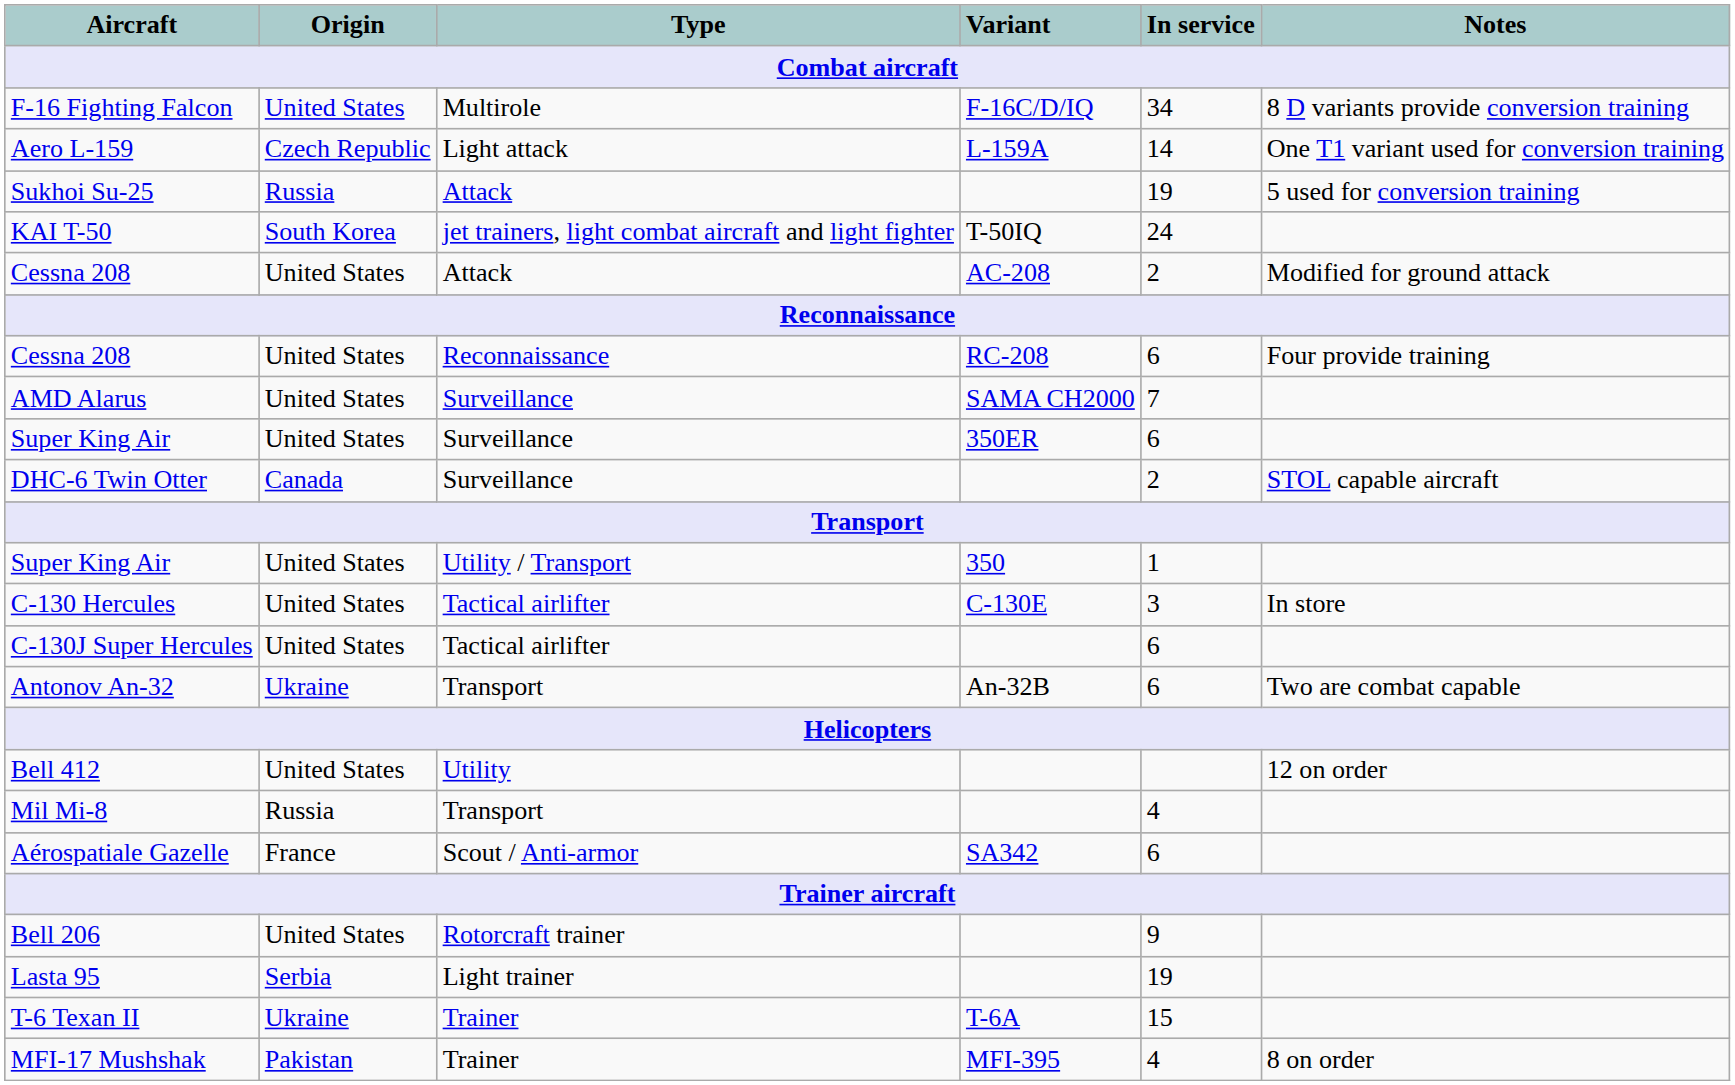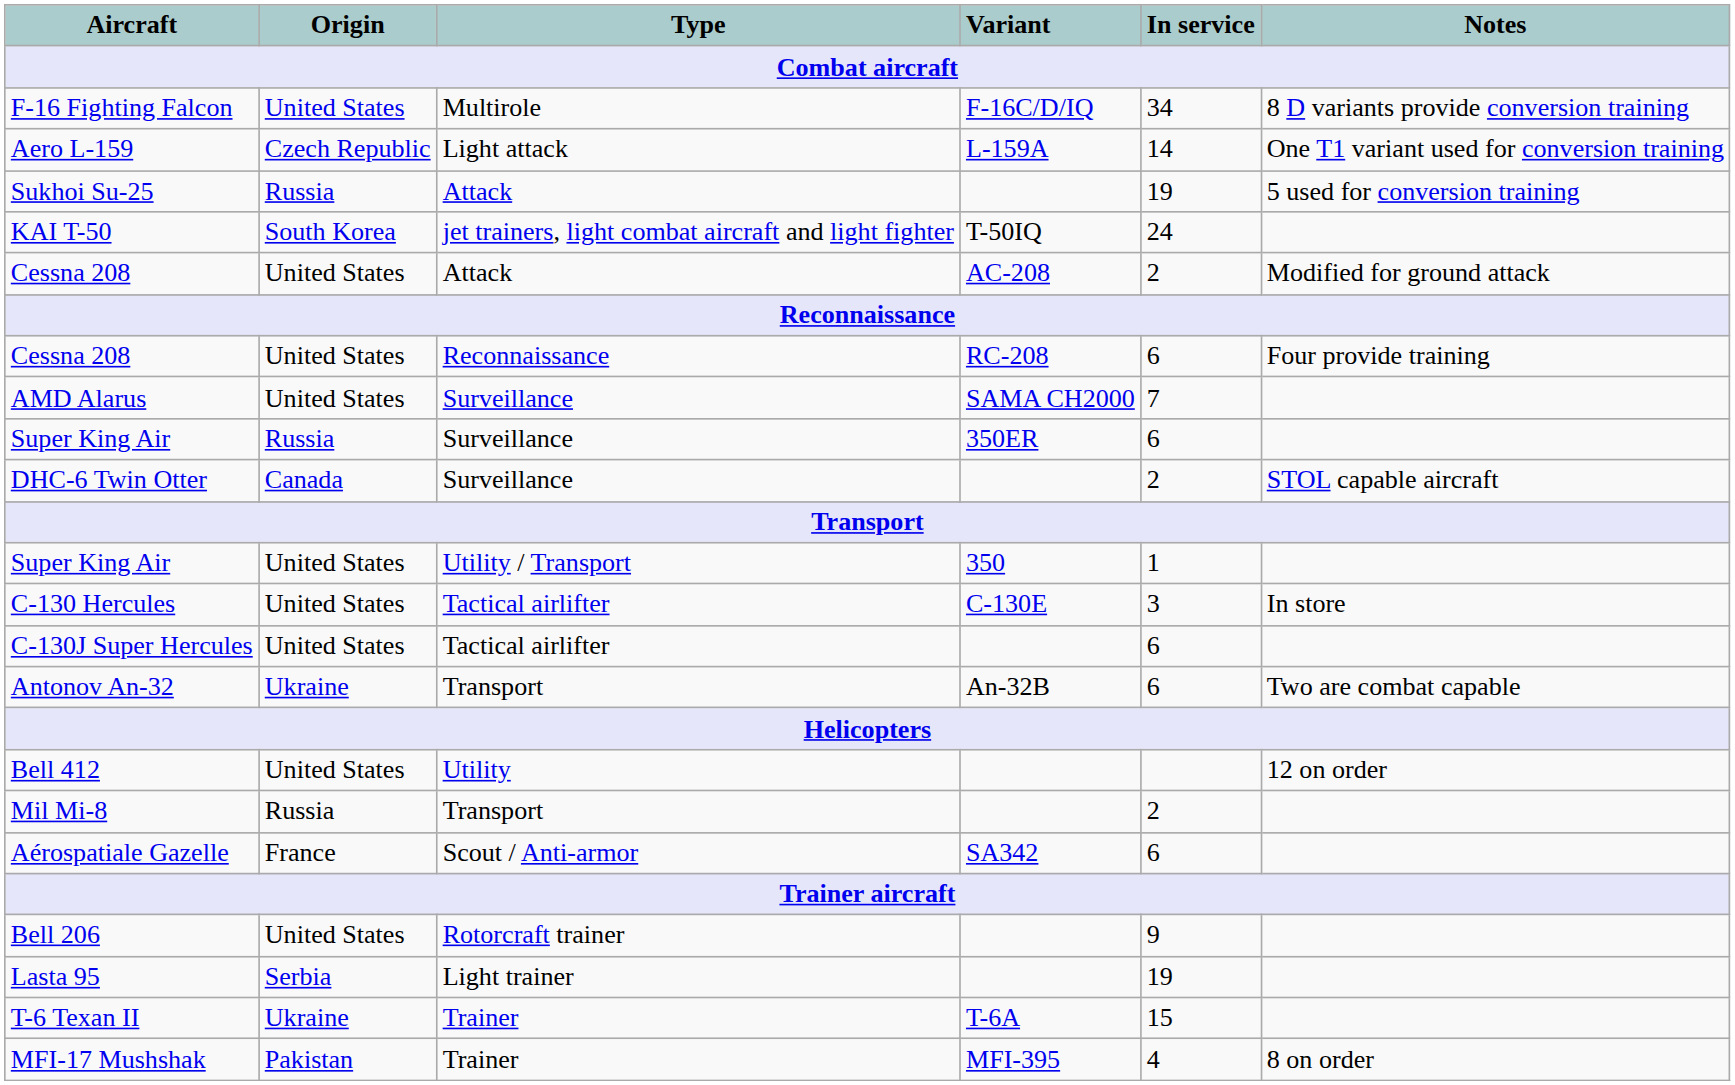(335, 438) United States -> (300, 438) Russia
(1153, 811) 4 -> (1153, 811) 2
